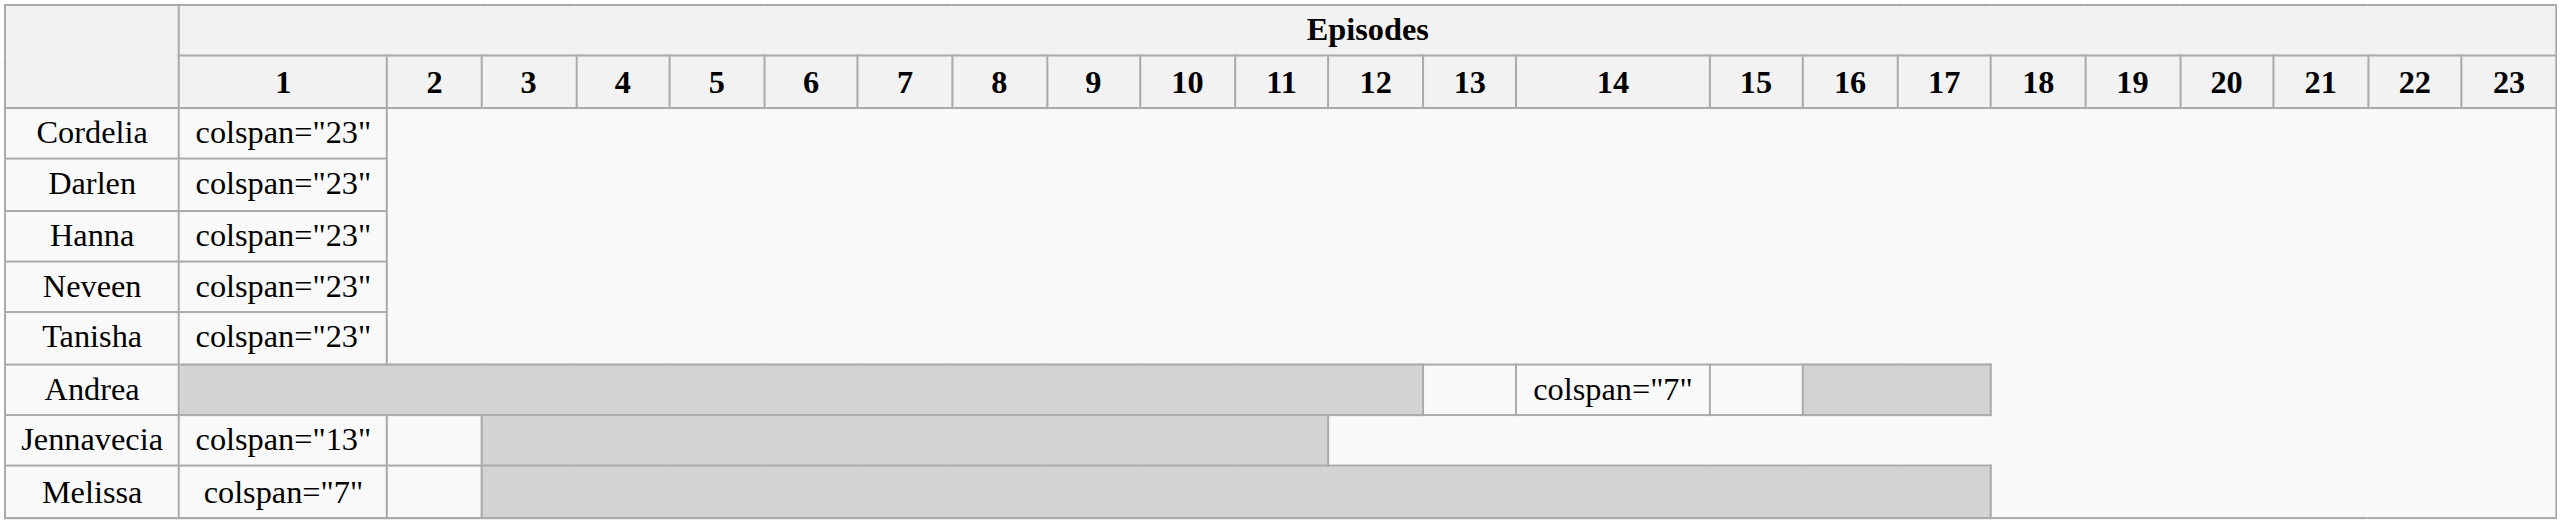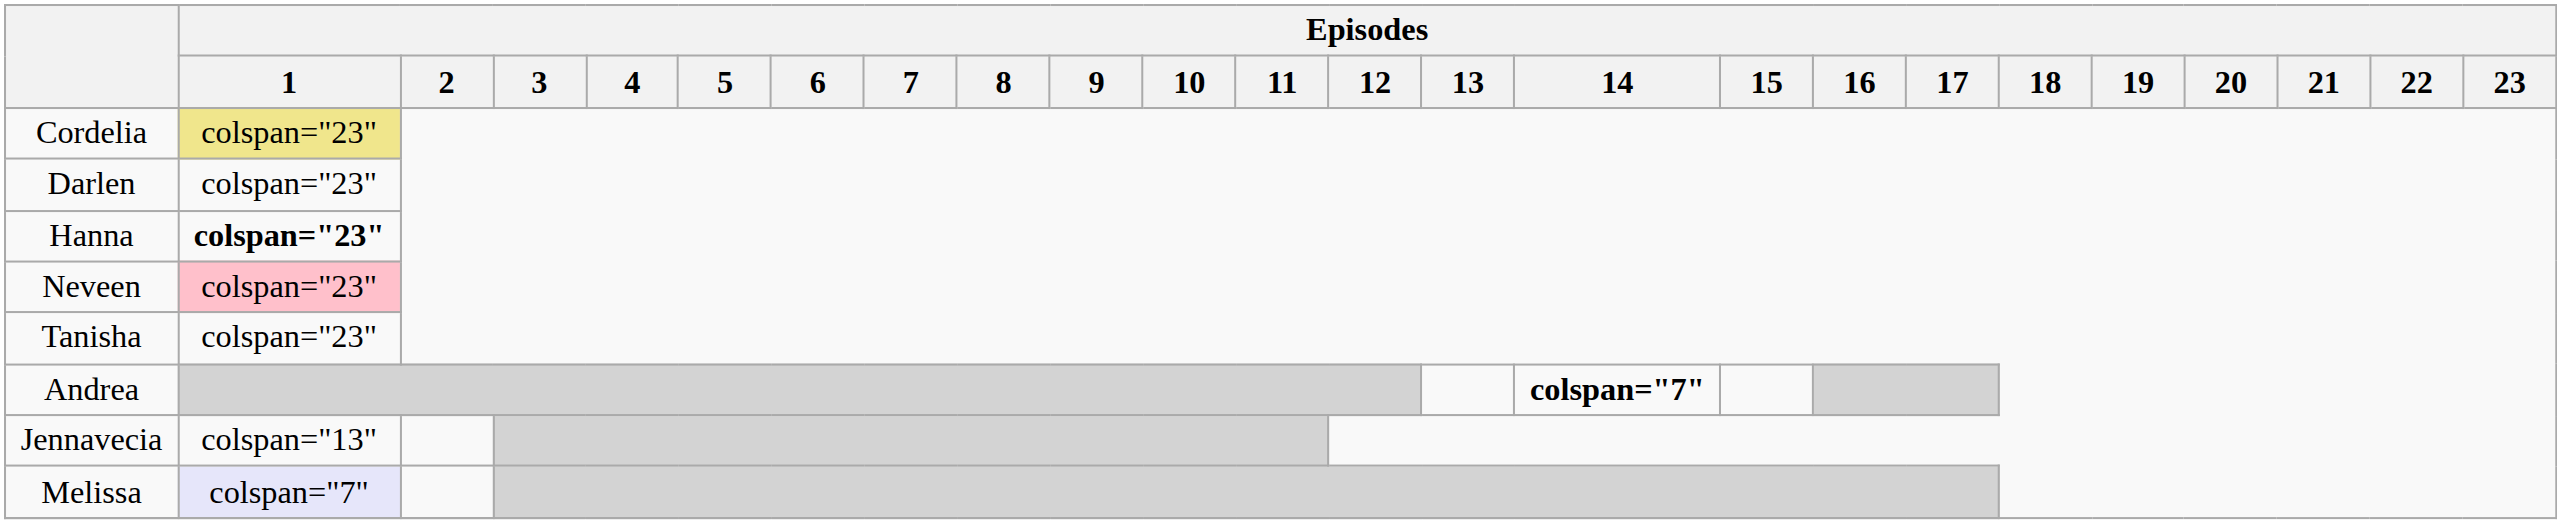(283, 132) no background -> (289, 132) khaki background
(283, 235) normal -> (289, 235) bold
(283, 286) no background -> (289, 286) pink background
(1613, 388) normal -> (1617, 388) bold
(283, 491) no background -> (289, 491) lavender background
